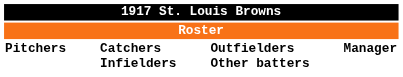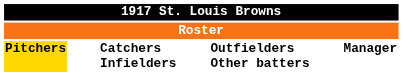(36, 49) no background -> (36, 49) gold background
